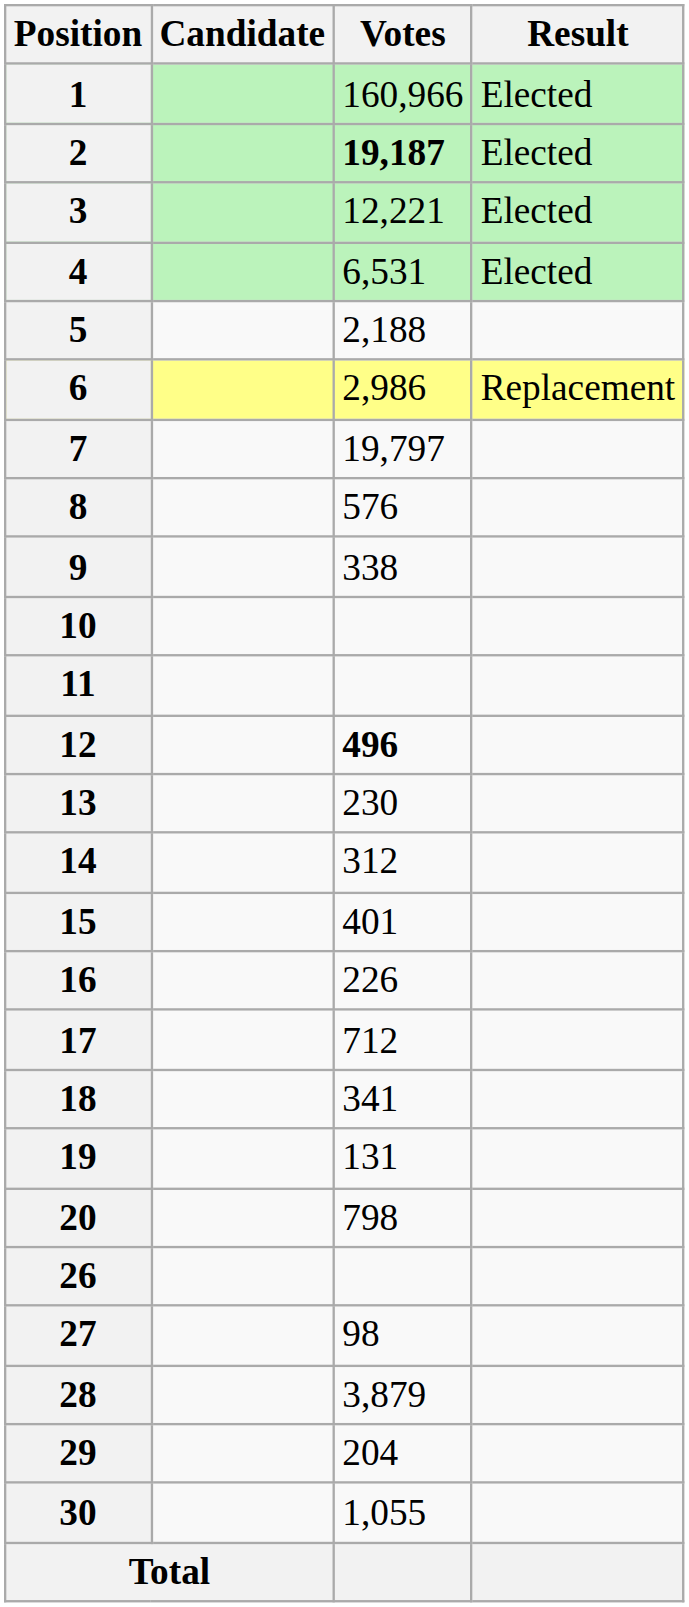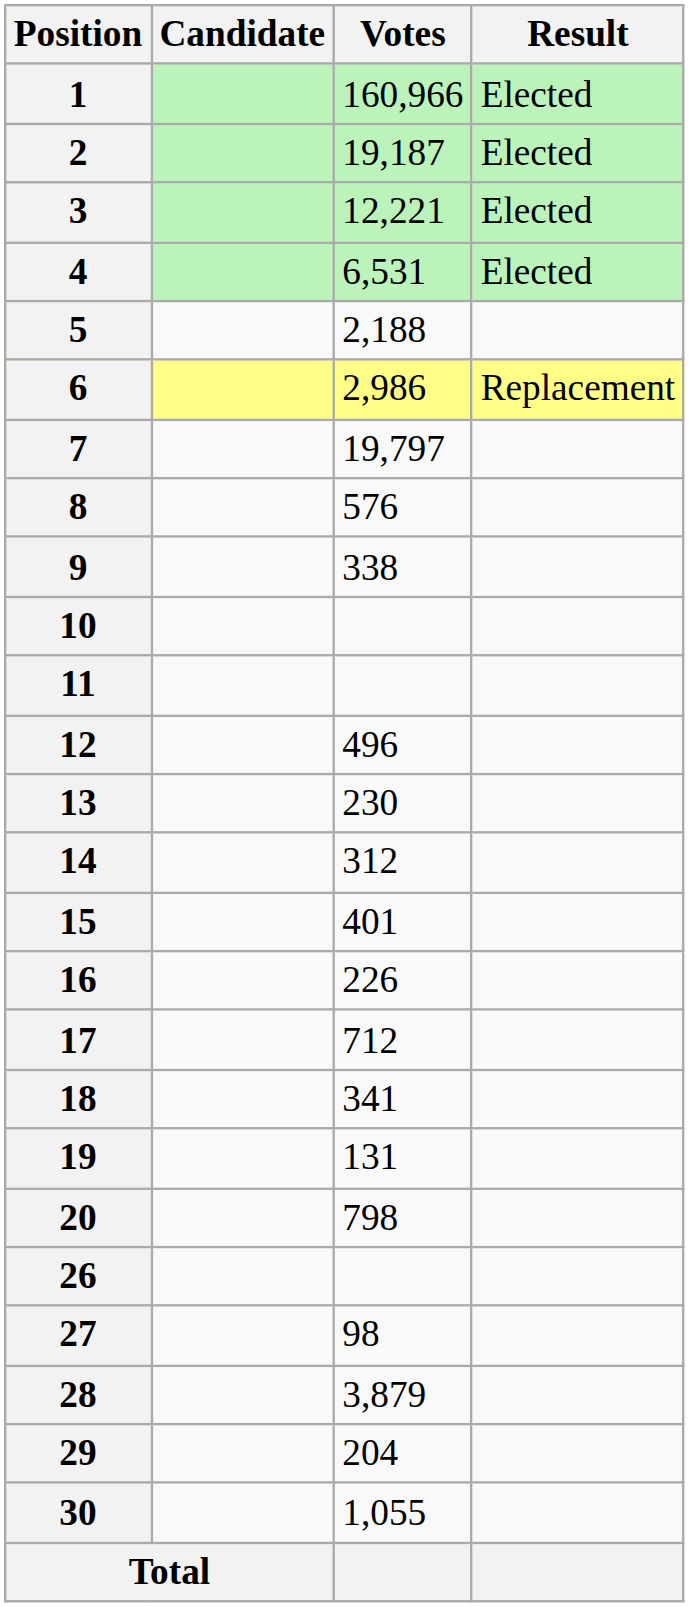(394, 152) bold -> (394, 152) normal
(370, 743) bold -> (370, 743) normal
